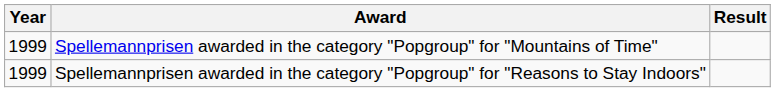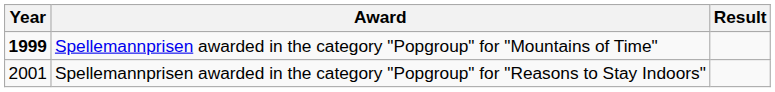(28, 45) normal -> (28, 45) bold
(28, 73) 1999 -> (28, 73) 2001
